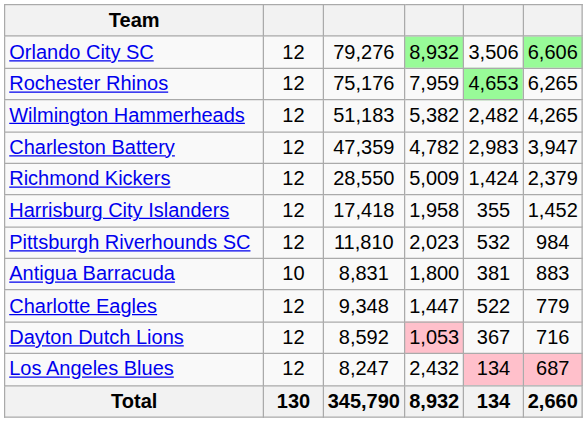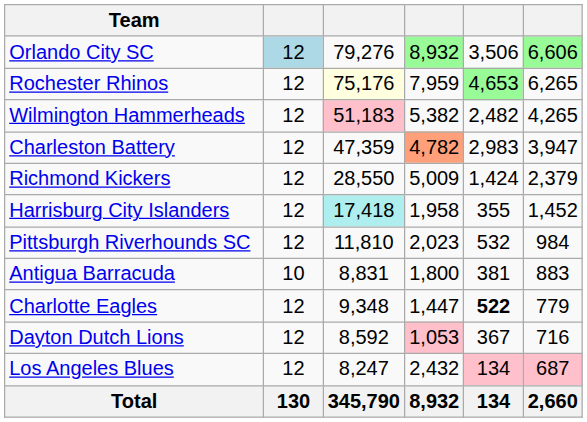(293, 52) no background -> (293, 52) lightblue background
(364, 83) no background -> (364, 83) lightyellow background
(364, 115) no background -> (364, 115) pink background
(434, 147) no background -> (434, 147) lightsalmon background
(364, 210) no background -> (364, 210) paleturquoise background
(494, 305) normal -> (494, 305) bold
